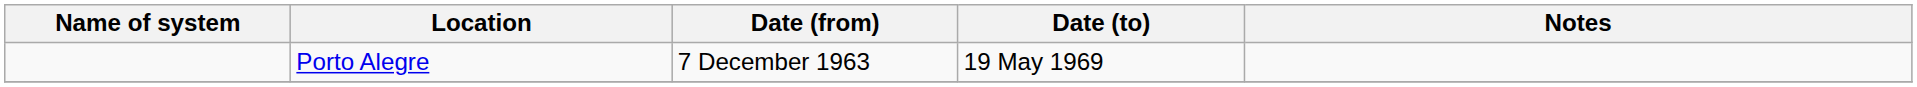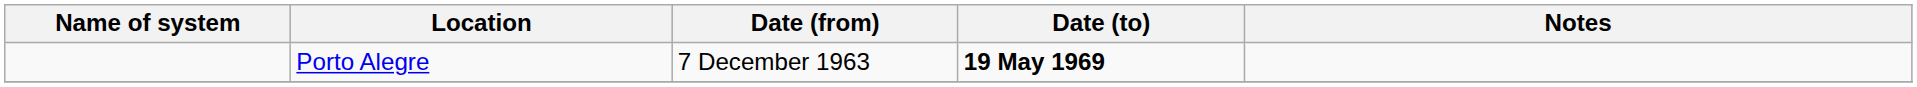(1034, 61) normal -> (1034, 61) bold
